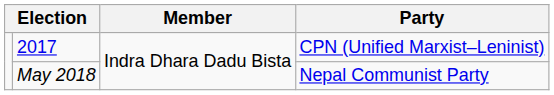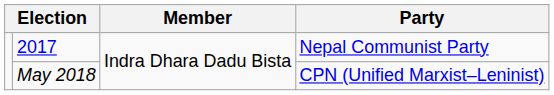(422, 47) CPN (Unified Marxist–Leninist) -> (394, 47) Nepal Communist Party
(394, 75) Nepal Communist Party -> (422, 75) CPN (Unified Marxist–Leninist)
